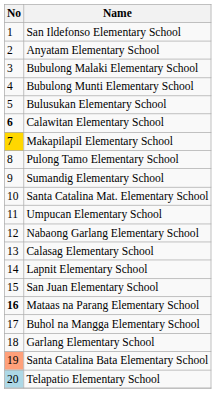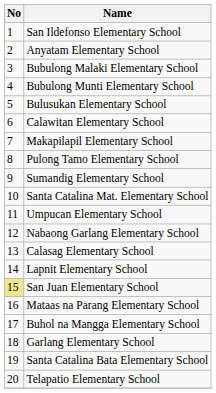(10, 123) bold -> (10, 123) normal
(10, 141) gold background -> (10, 141) no background
(13, 287) no background -> (13, 287) khaki background
(13, 305) bold -> (13, 305) normal
(13, 360) lightsalmon background -> (13, 360) no background
(13, 379) lightblue background -> (13, 379) no background
